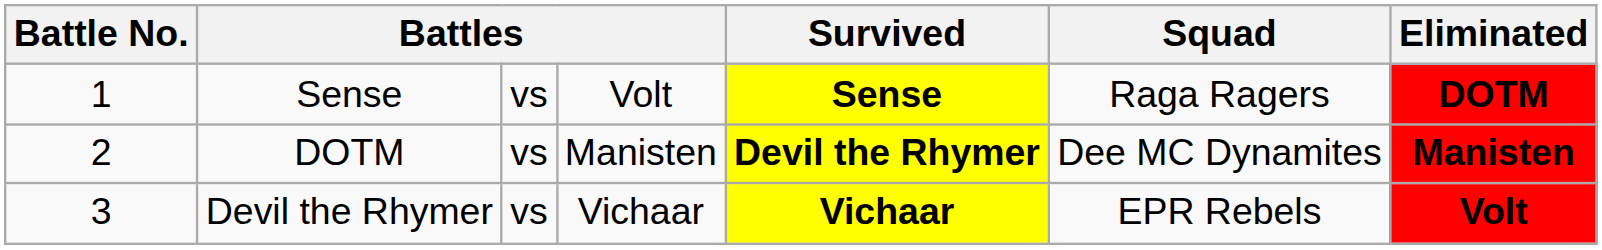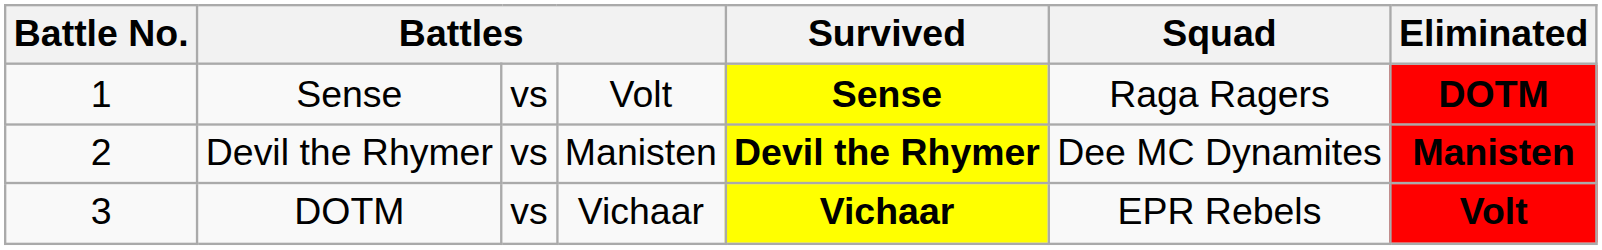(349, 152) DOTM -> (349, 152) Devil the Rhymer
(349, 212) Devil the Rhymer -> (349, 212) DOTM
